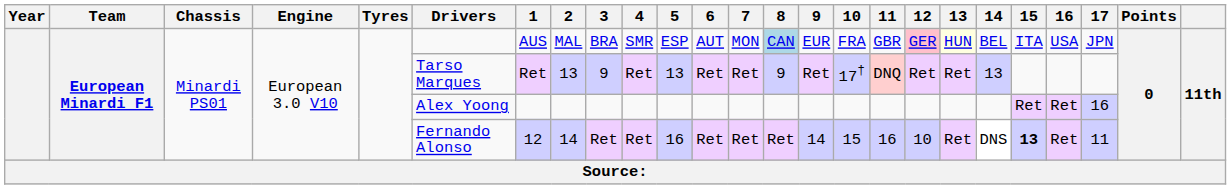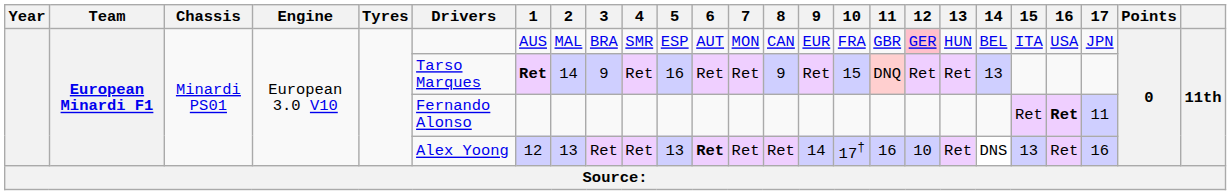(781, 41) lightblue background -> (781, 41) no background
(958, 41) lightyellow background -> (958, 41) no background
(533, 74) normal -> (533, 74) bold
(568, 74) 13 -> (568, 74) 14
(675, 74) 13 -> (675, 74) 16
(852, 74) 17† -> (852, 74) 15
(462, 107) Alex Yoong -> (453, 115) Fernando Alonso
(1064, 107) normal -> (1064, 115) bold
(1100, 107) 16 -> (1100, 115) 11
(453, 140) Fernando Alonso -> (462, 151) Alex Yoong
(568, 140) 14 -> (568, 151) 13
(675, 140) 16 -> (675, 151) 13
(710, 140) normal -> (710, 151) bold
(852, 140) 15 -> (852, 151) 17†
(1029, 140) bold -> (1029, 151) normal
(1100, 140) 11 -> (1100, 151) 16
